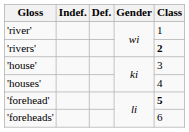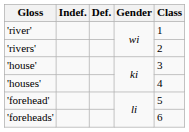(160, 48) bold -> (160, 48) normal
(160, 100) bold -> (160, 100) normal
